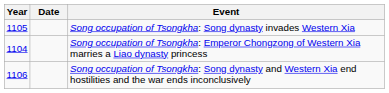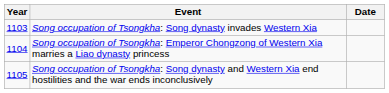columns swapped: (49, 12) <-> (226, 12)
(17, 27) 1105 -> (17, 27) 1103
(17, 75) 1106 -> (17, 75) 1105
